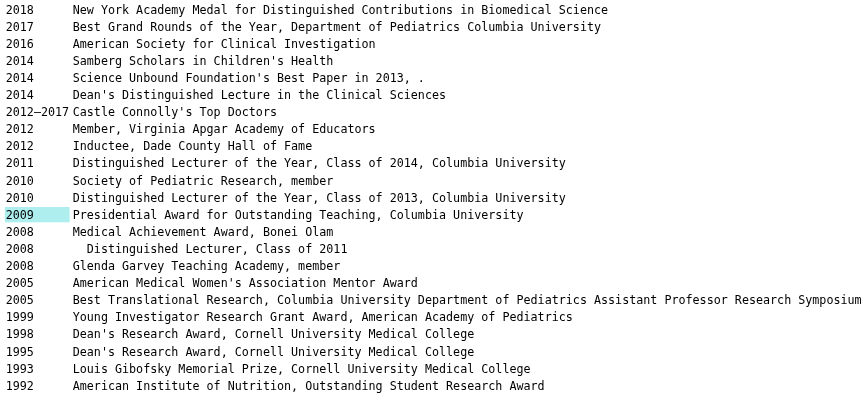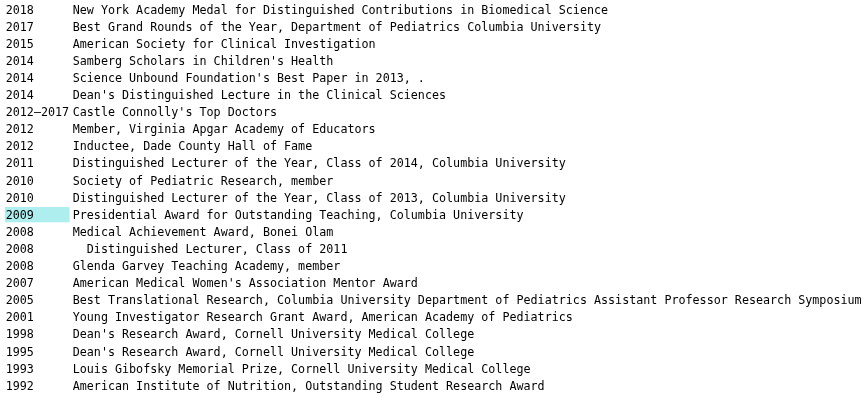(20, 44) 2016 -> (20, 44) 2015
(20, 283) 2005 -> (20, 283) 2007
(20, 317) 1999 -> (20, 317) 2001
